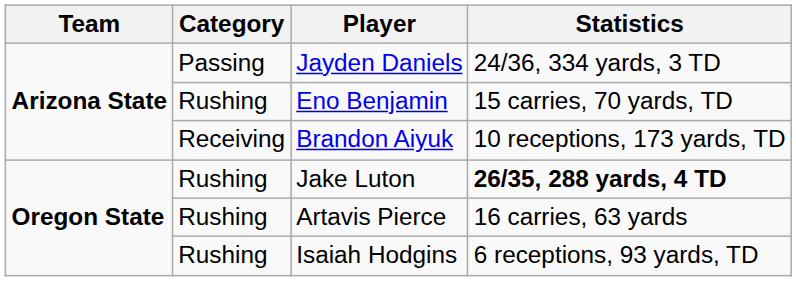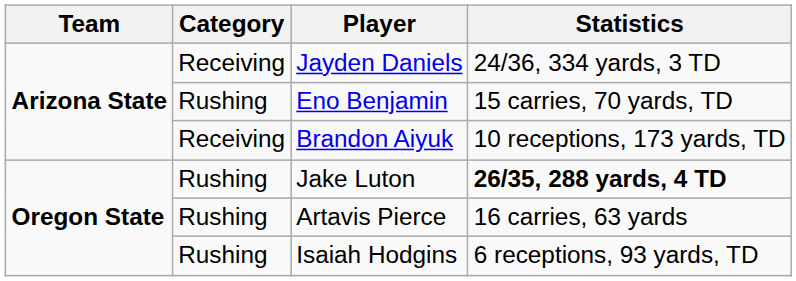(221, 62) Passing -> (232, 62) Receiving
